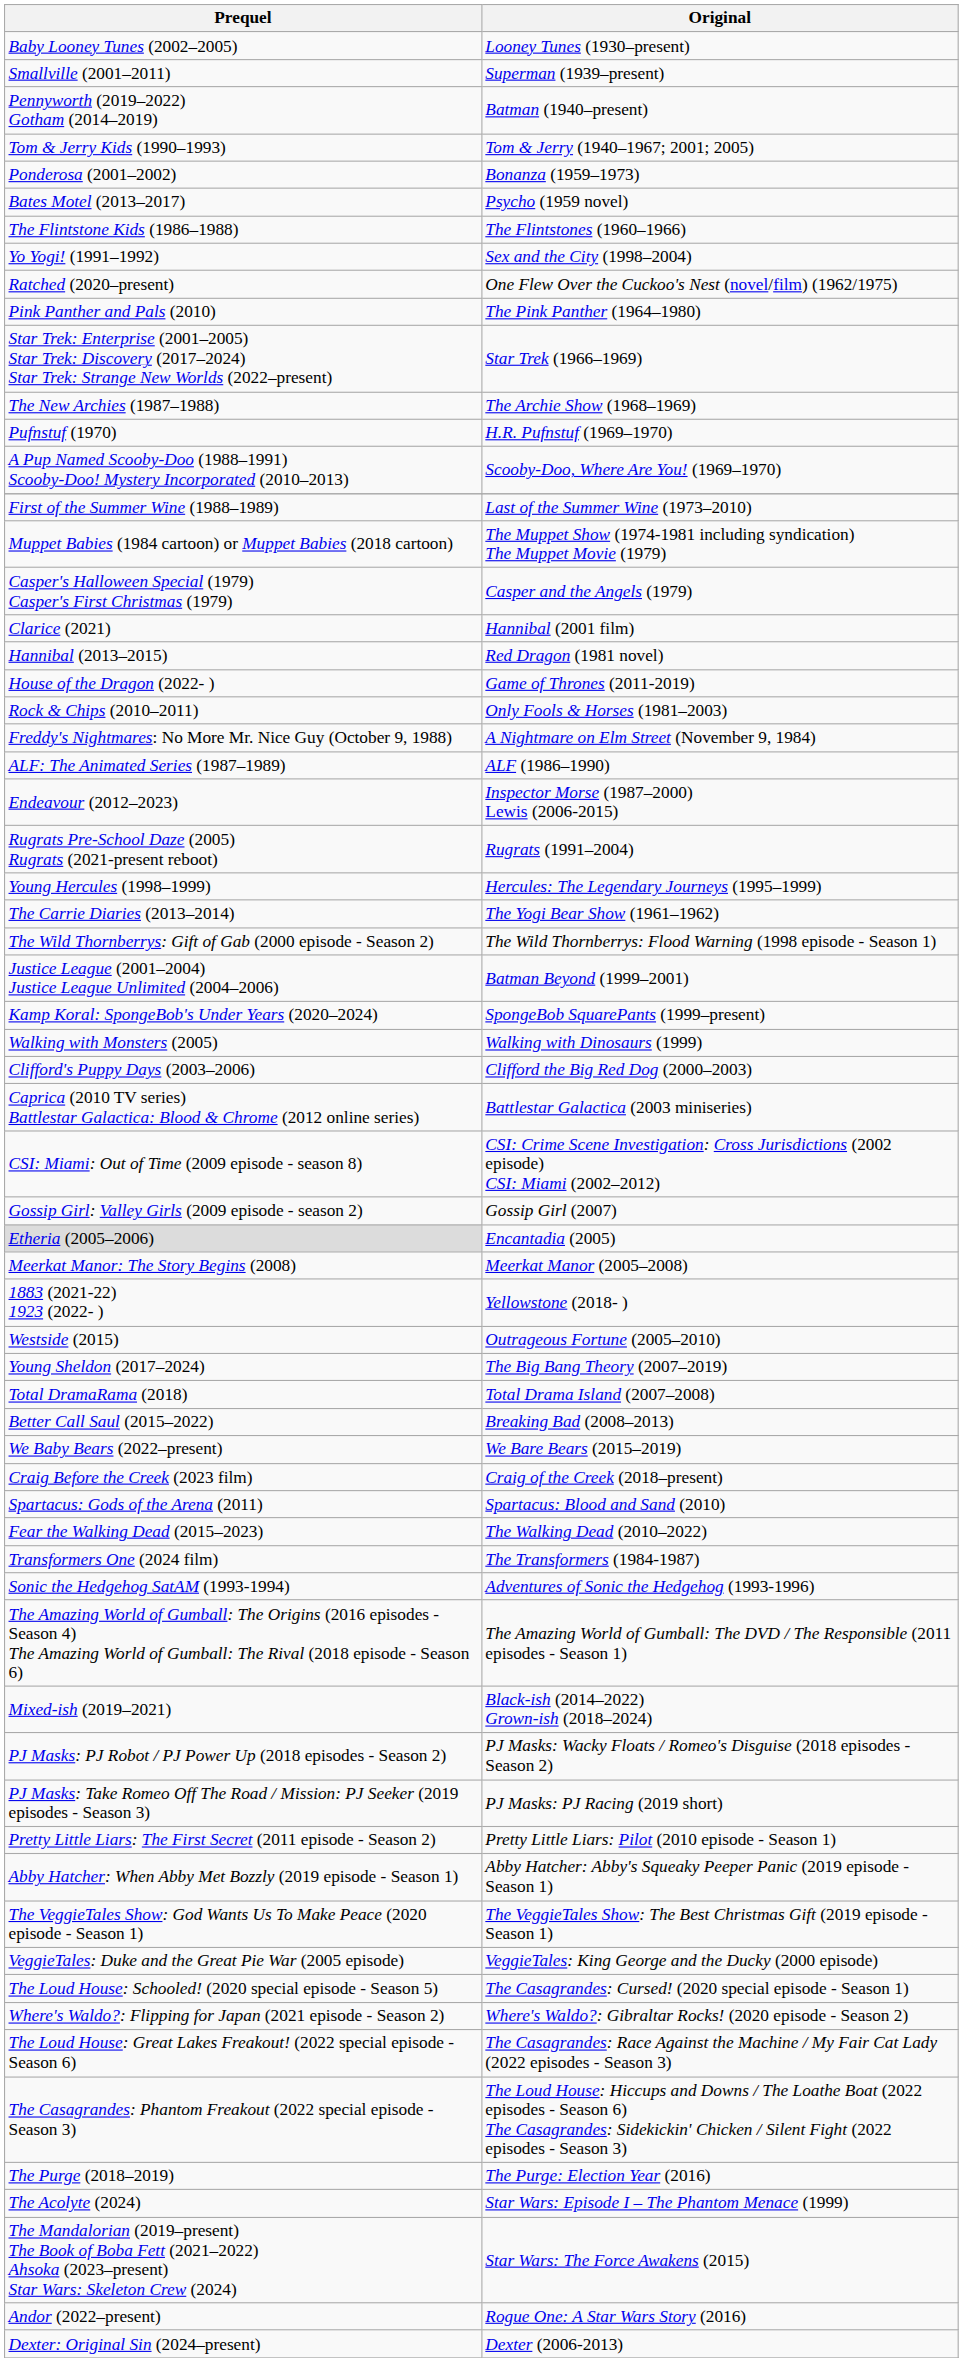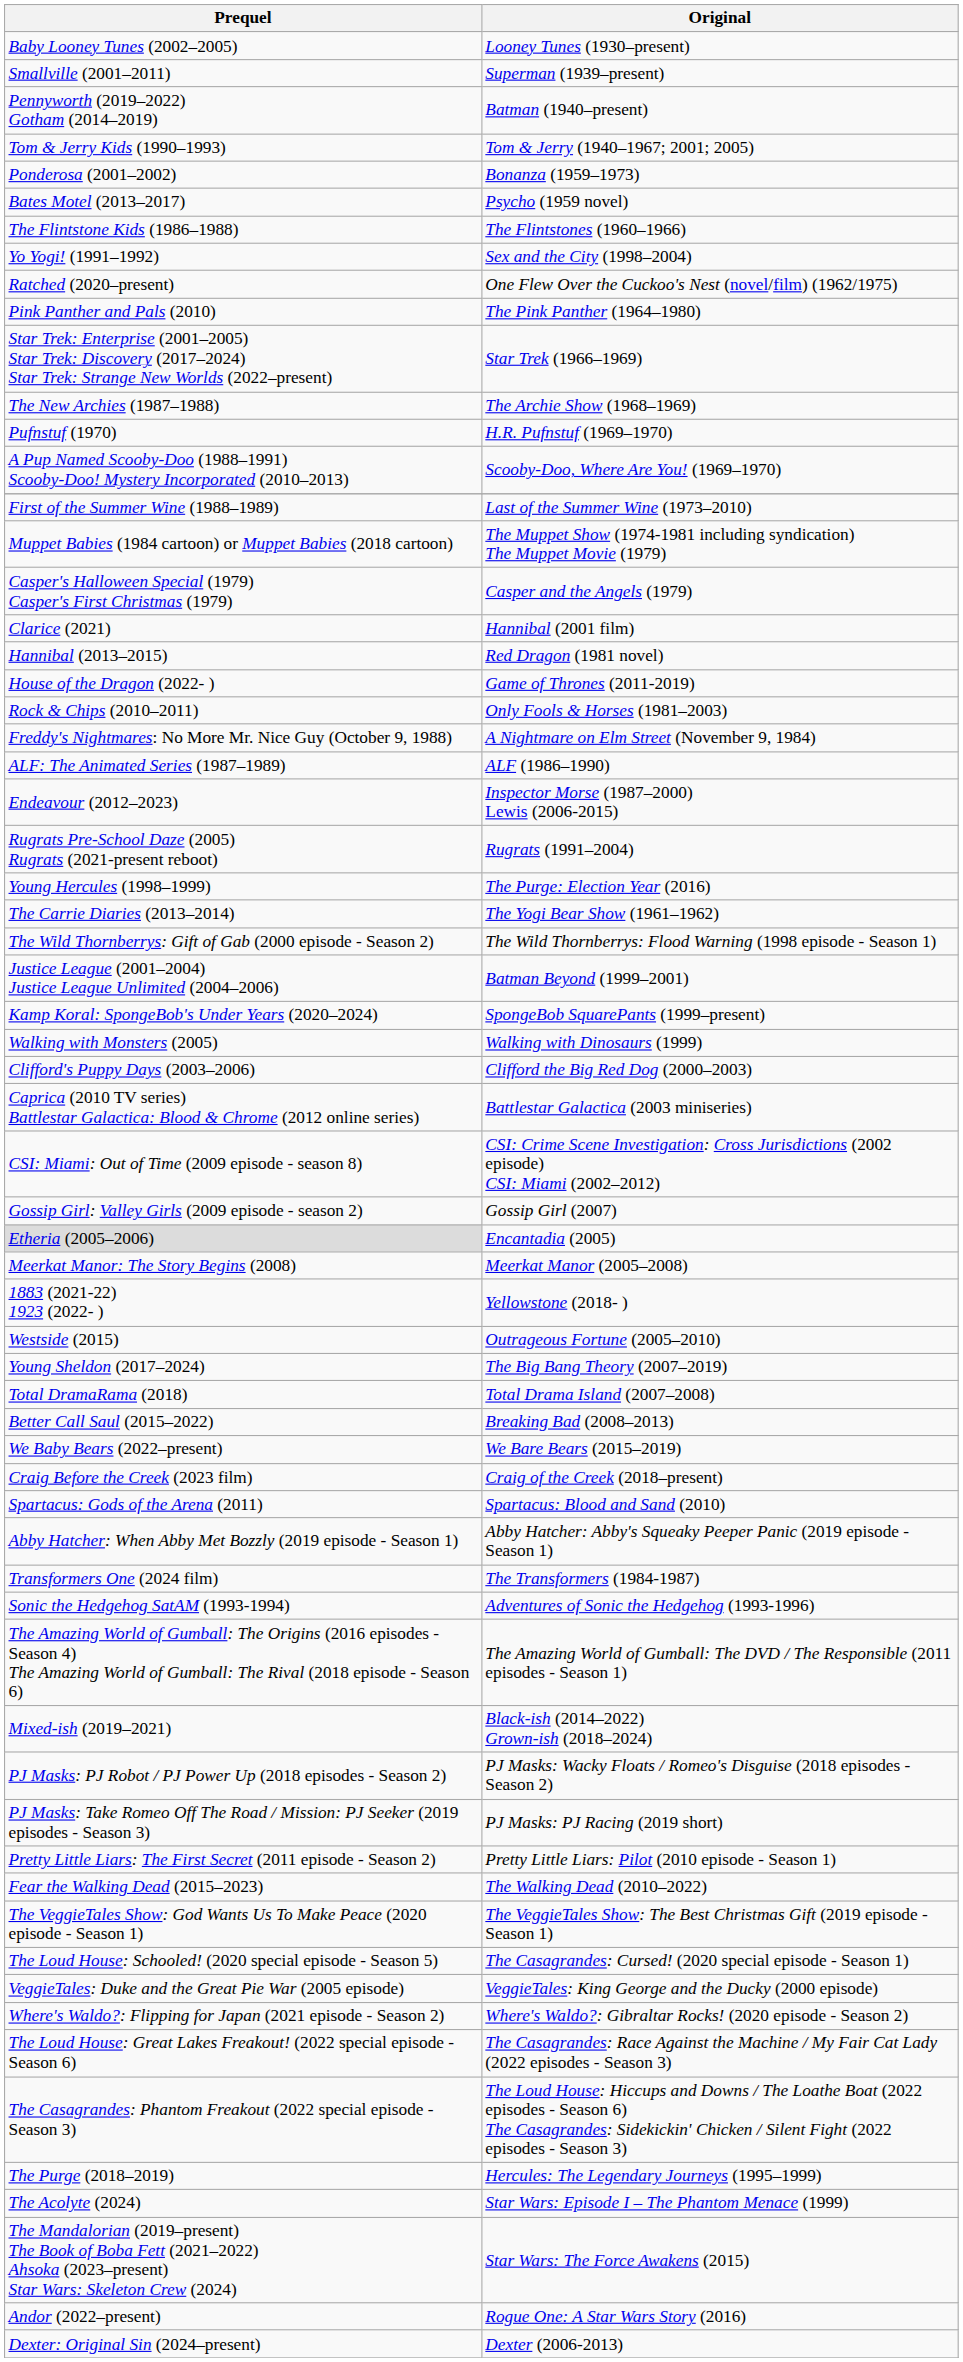(653, 886) Hercules: The Legendary Journeys (1995–1999) -> (598, 886) The Purge: Election Year (2016)
rows swapped: (136, 1531) <-> (233, 1877)
rows swapped: (223, 1988) <-> (206, 1961)
(598, 2175) The Purge: Election Year (2016) -> (653, 2175) Hercules: The Legendary Journeys (1995–1999)
